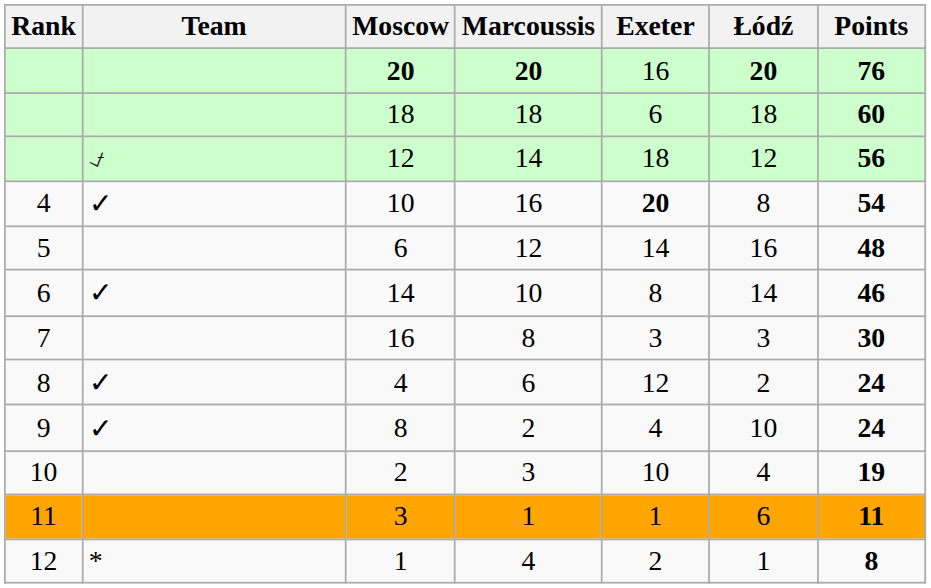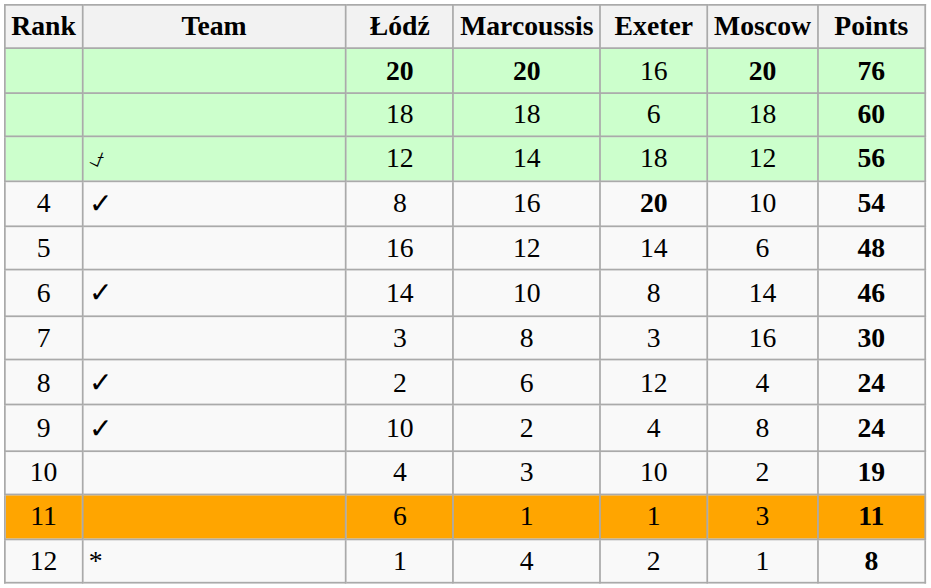columns swapped: (401, 26) <-> (763, 26)
